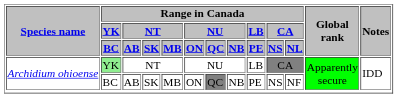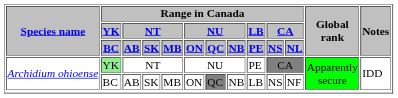(256, 65) LB -> (255, 65) PE
(255, 82) PE -> (256, 82) LB
